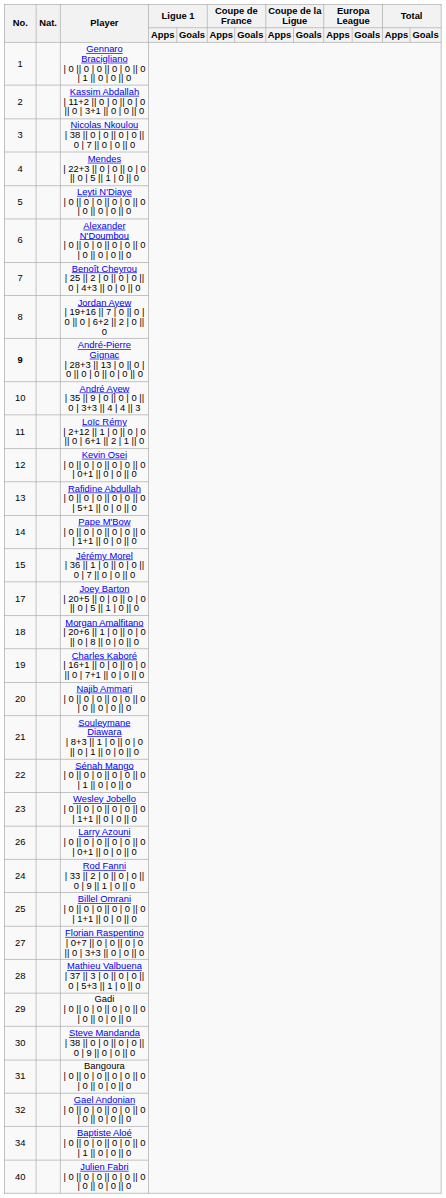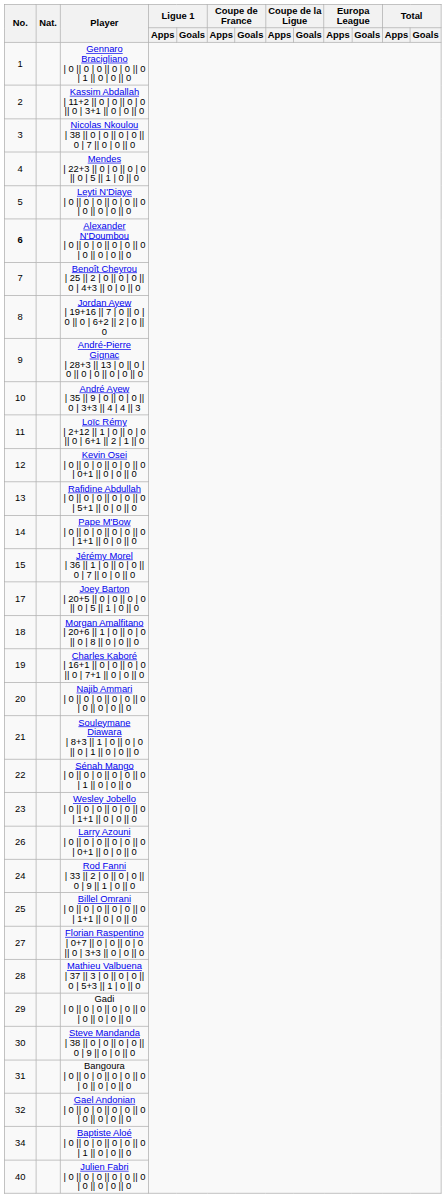(20, 240) normal -> (20, 240) bold
(20, 359) bold -> (20, 359) normal
